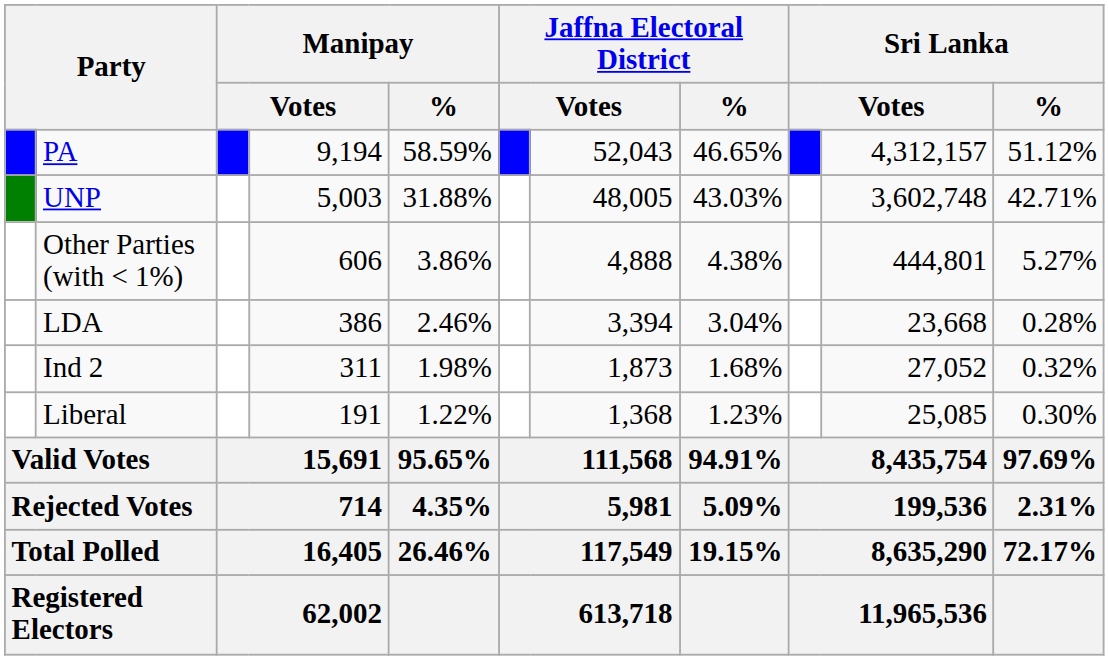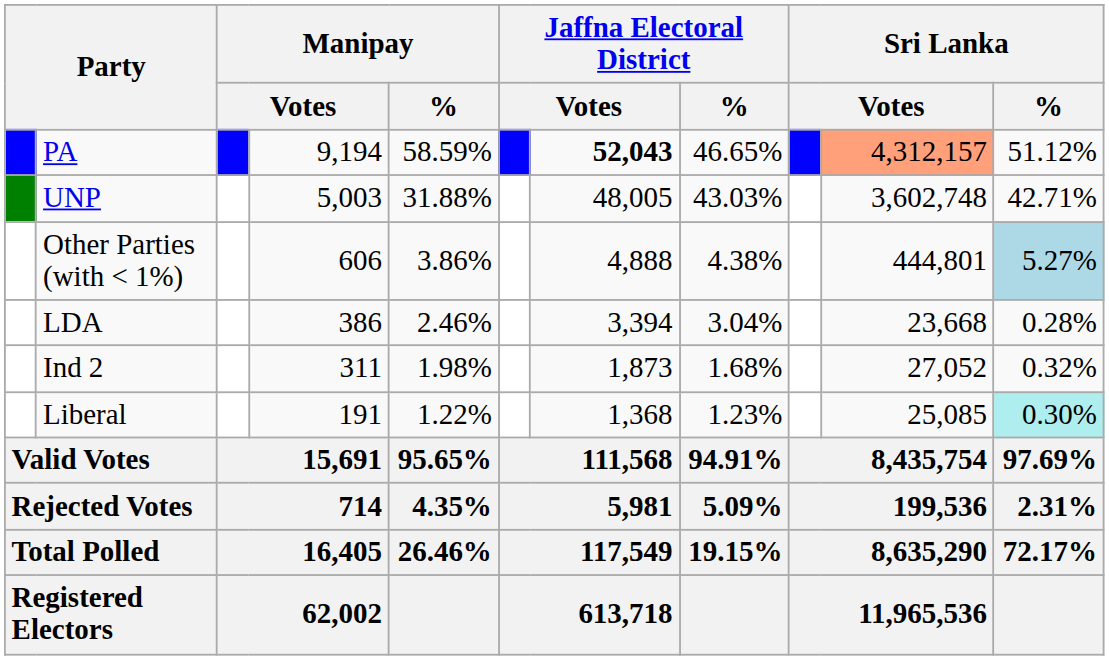(633, 151) normal -> (633, 151) bold
(929, 151) no background -> (929, 151) lightsalmon background
(1059, 260) no background -> (1059, 260) lightblue background
(1059, 414) no background -> (1059, 414) paleturquoise background
